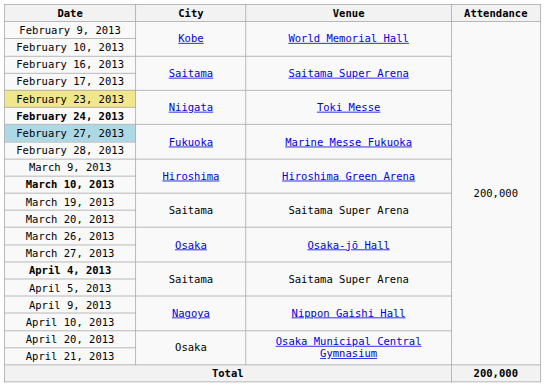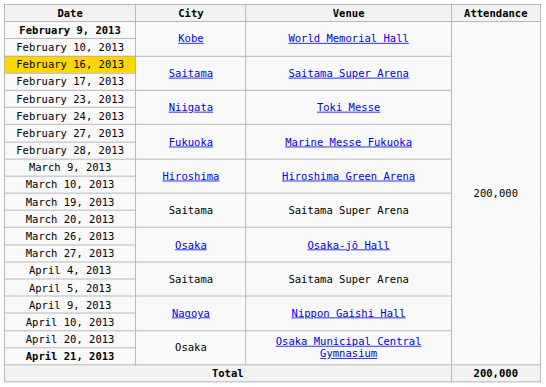(70, 30) normal -> (70, 30) bold
(70, 64) no background -> (70, 64) gold background
(70, 99) khaki background -> (70, 99) no background
(70, 116) bold -> (70, 116) normal
(70, 133) lightblue background -> (70, 133) no background
(70, 185) bold -> (70, 185) normal
(70, 270) bold -> (70, 270) normal
(70, 356) normal -> (70, 356) bold
